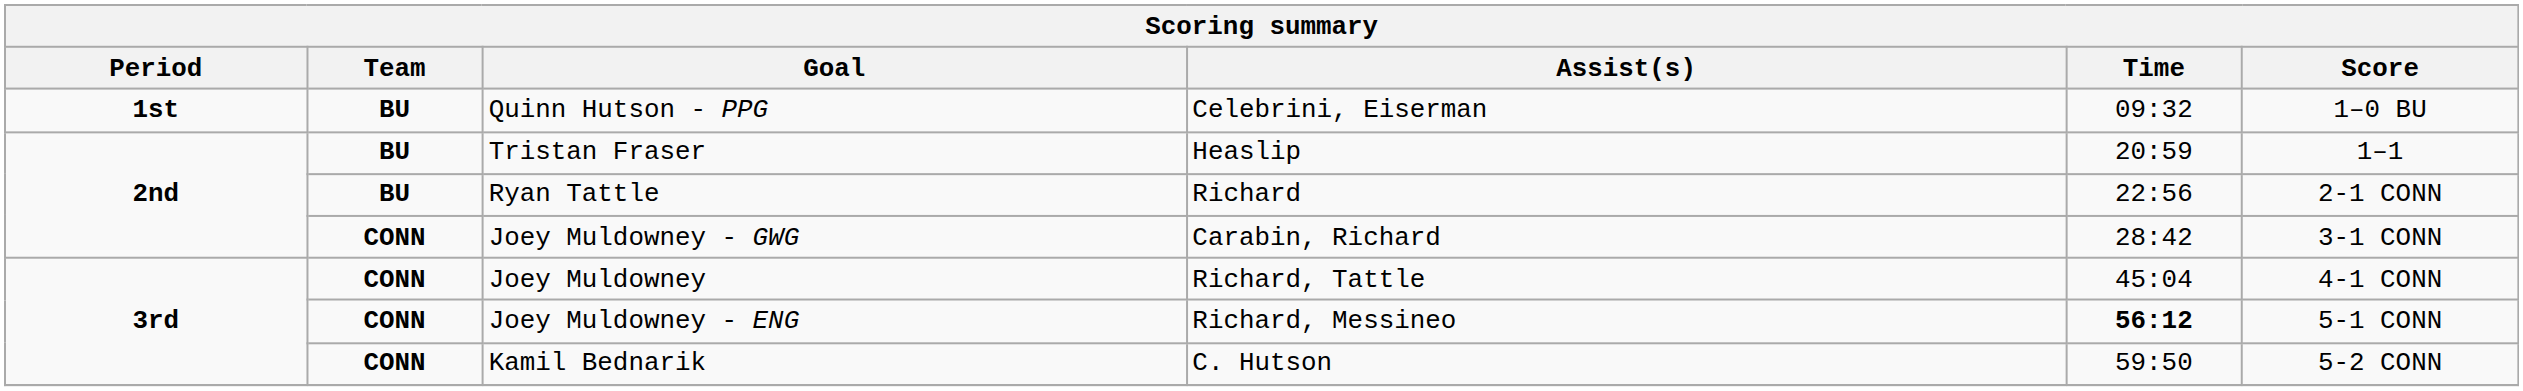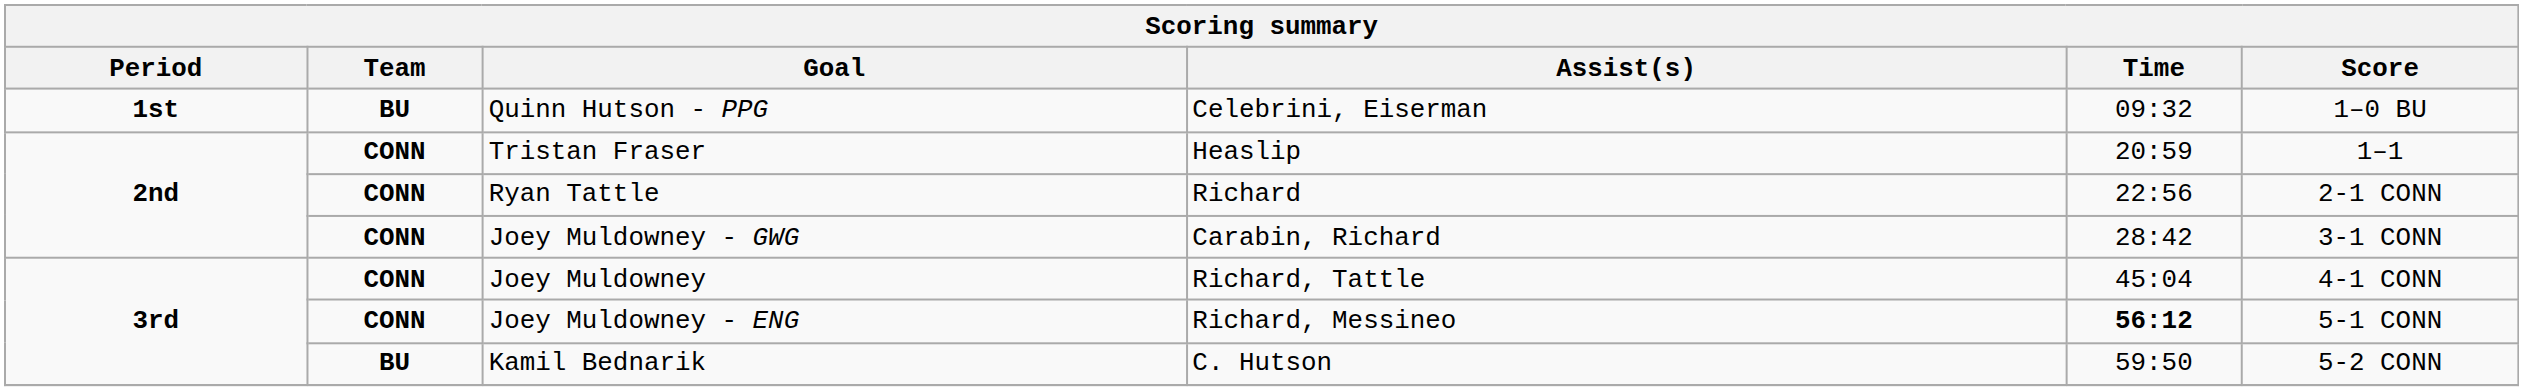(395, 153) BU -> (395, 153) CONN
(395, 195) BU -> (395, 195) CONN
(395, 363) CONN -> (395, 363) BU
